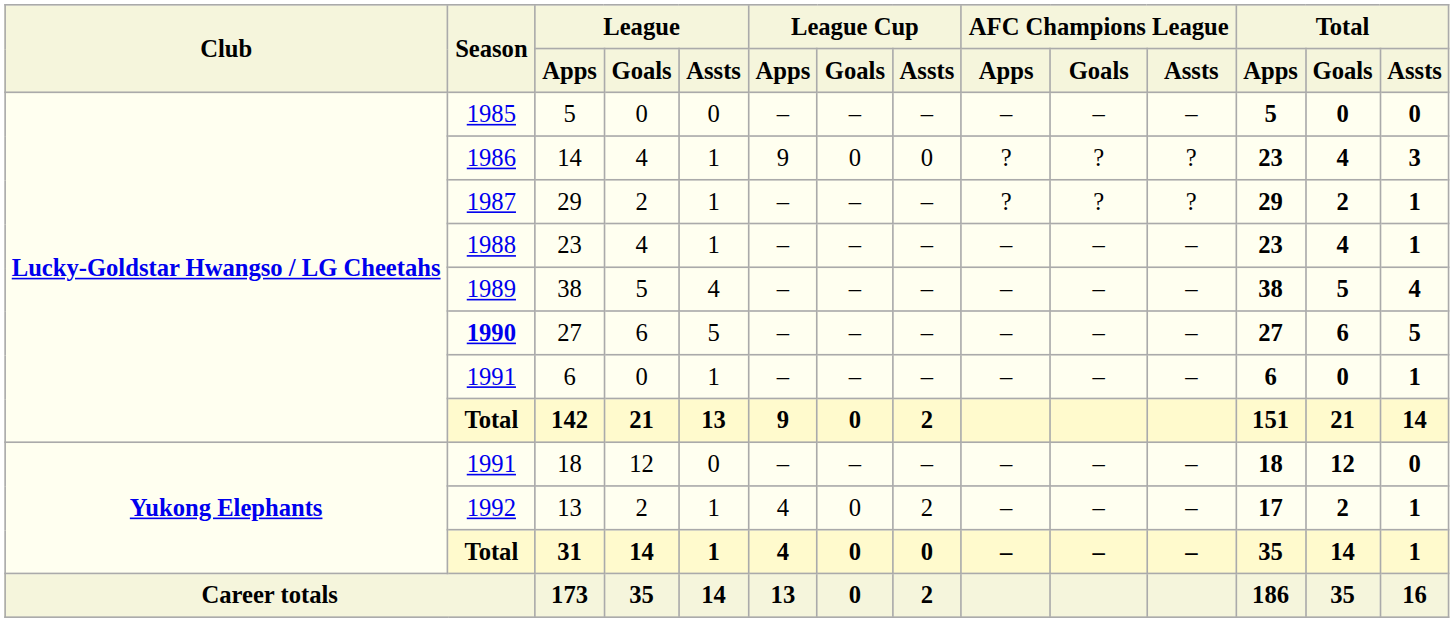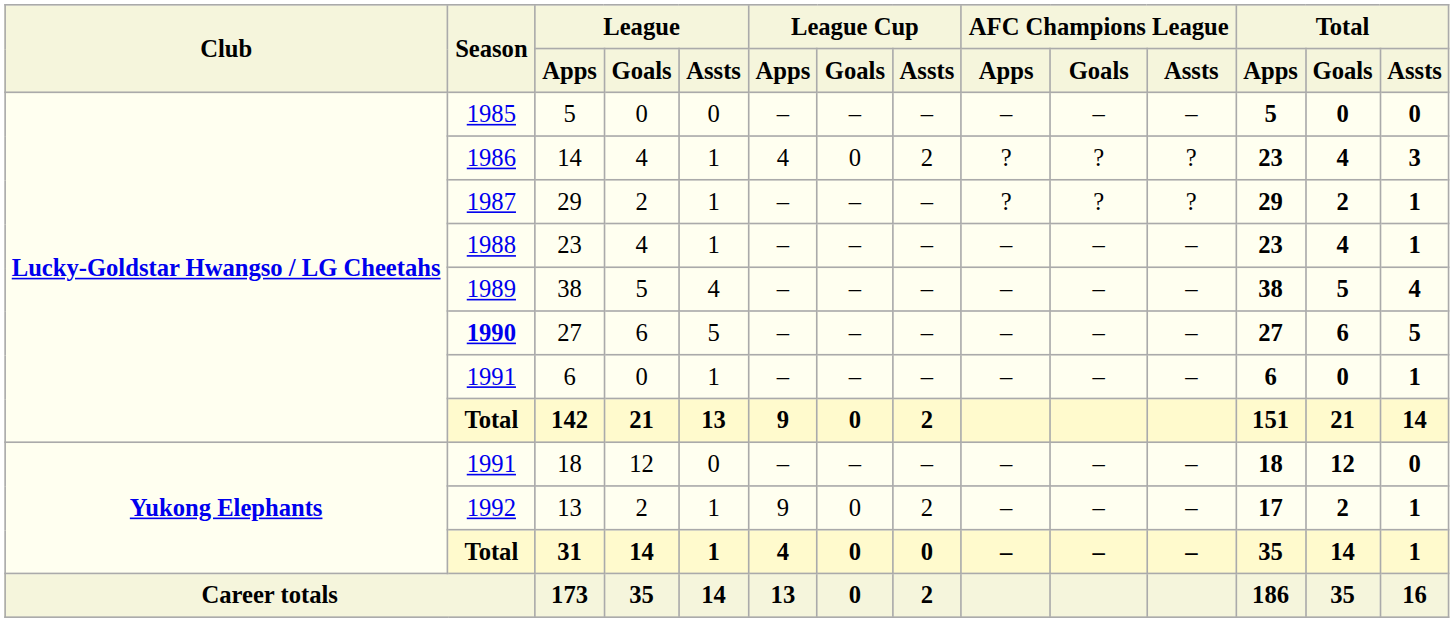(783, 157) 9 -> (783, 157) 4
(927, 157) 0 -> (927, 157) 2
(783, 507) 4 -> (783, 507) 9
